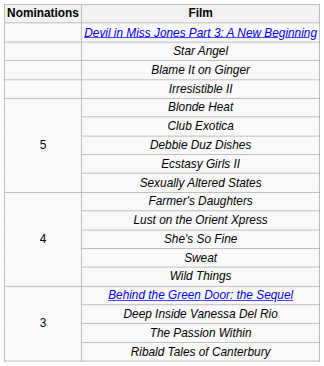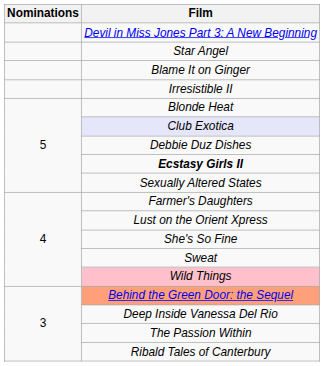(201, 126) no background -> (201, 126) lavender background
(201, 164) normal -> (201, 164) bold
(201, 276) no background -> (201, 276) pink background
(201, 295) no background -> (201, 295) lightsalmon background
